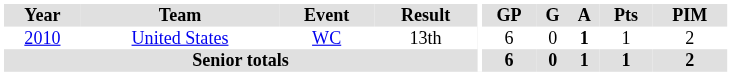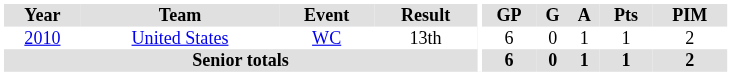(584, 37) bold -> (584, 37) normal
